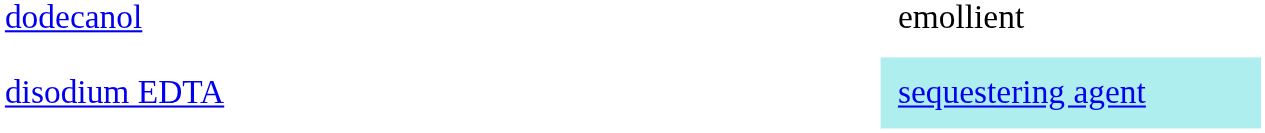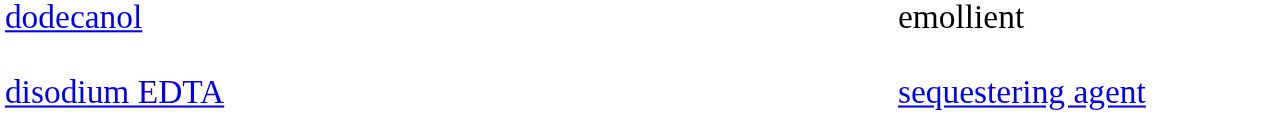(1022, 92) paleturquoise background -> (1022, 92) no background
